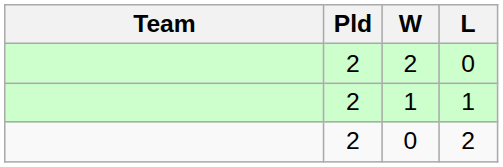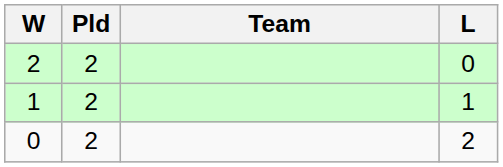columns swapped: (164, 24) <-> (410, 24)
